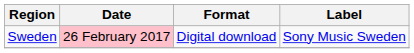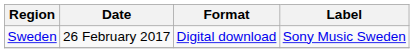(117, 36) pink background -> (117, 36) no background
